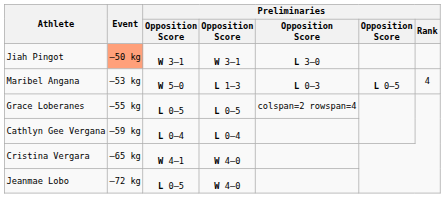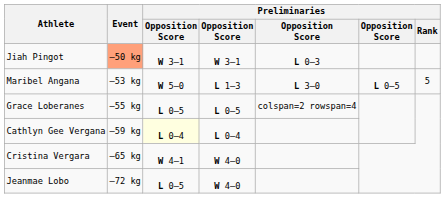(307, 61) L 3–0 -> (307, 61) L 0–3
(307, 86) L 0–3 -> (307, 86) L 3–0
(427, 81) 4 -> (427, 81) 5
(171, 136) no background -> (171, 136) lightyellow background
